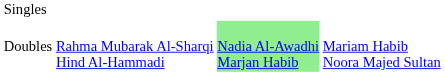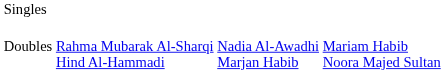(268, 54) lightgreen background -> (268, 54) no background
